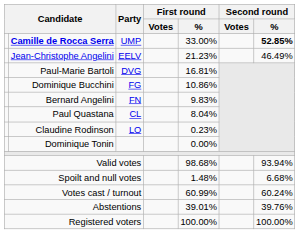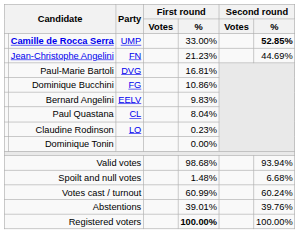(130, 56) EELV -> (135, 56) FN
(277, 56) 46.49% -> (277, 56) 44.69%
(135, 100) FN -> (130, 100) EELV
(199, 222) normal -> (199, 222) bold
